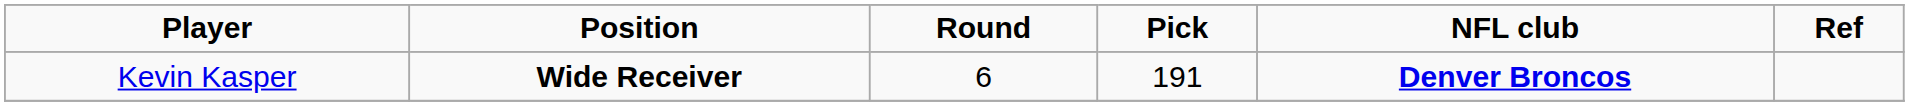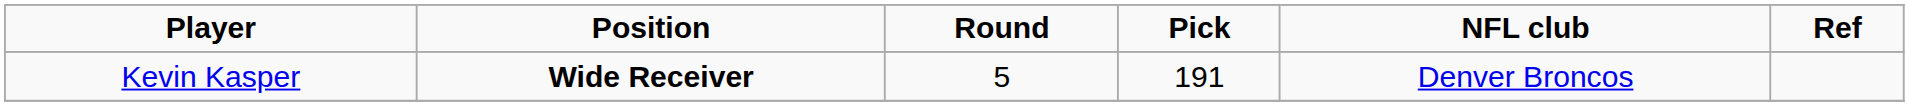(984, 76) 6 -> (1002, 76) 5
(1515, 76) bold -> (1526, 76) normal
